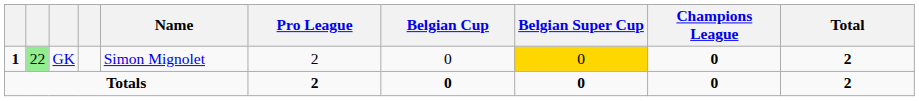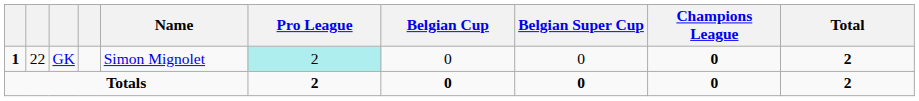(38, 58) lightgreen background -> (38, 58) no background
(315, 58) no background -> (315, 58) paleturquoise background
(581, 58) gold background -> (581, 58) no background
